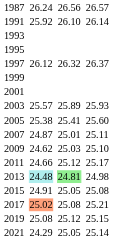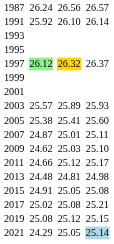(41, 64) no background -> (41, 64) lightgreen background
(69, 64) no background -> (69, 64) gold background
(41, 176) paleturquoise background -> (41, 176) no background
(69, 176) lightgreen background -> (69, 176) no background
(41, 204) lightsalmon background -> (41, 204) no background
(97, 233) no background -> (97, 233) lightblue background
